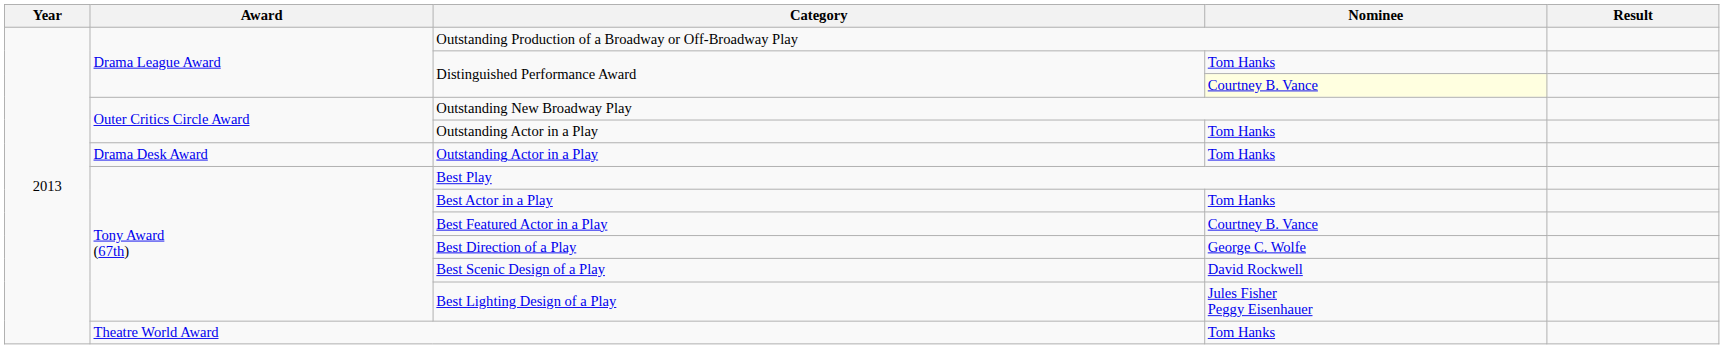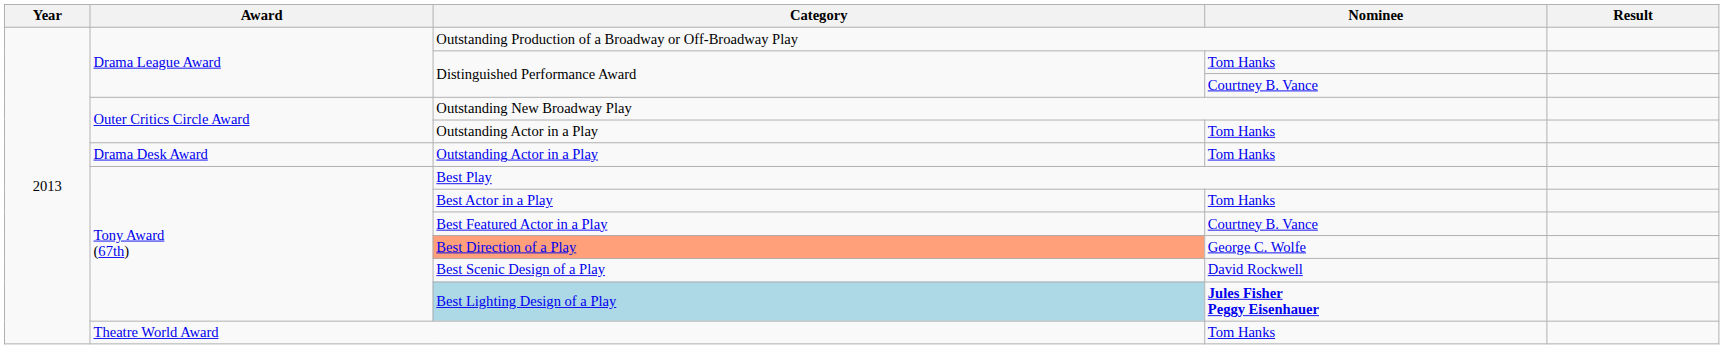(1263, 85) lightyellow background -> (1263, 85) no background
(506, 246) no background -> (506, 246) lightsalmon background
(526, 301) no background -> (526, 301) lightblue background
(1260, 301) normal -> (1263, 301) bold
